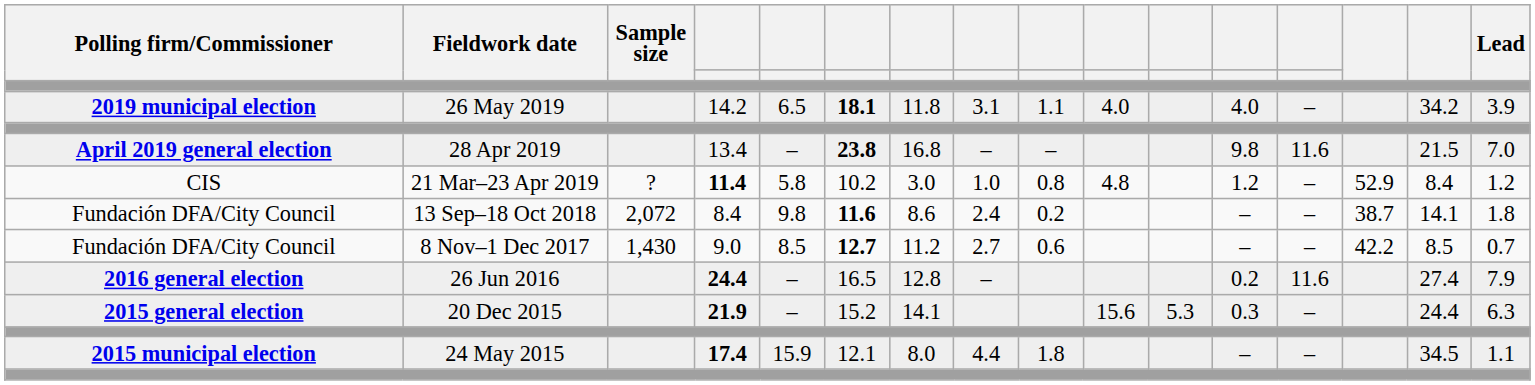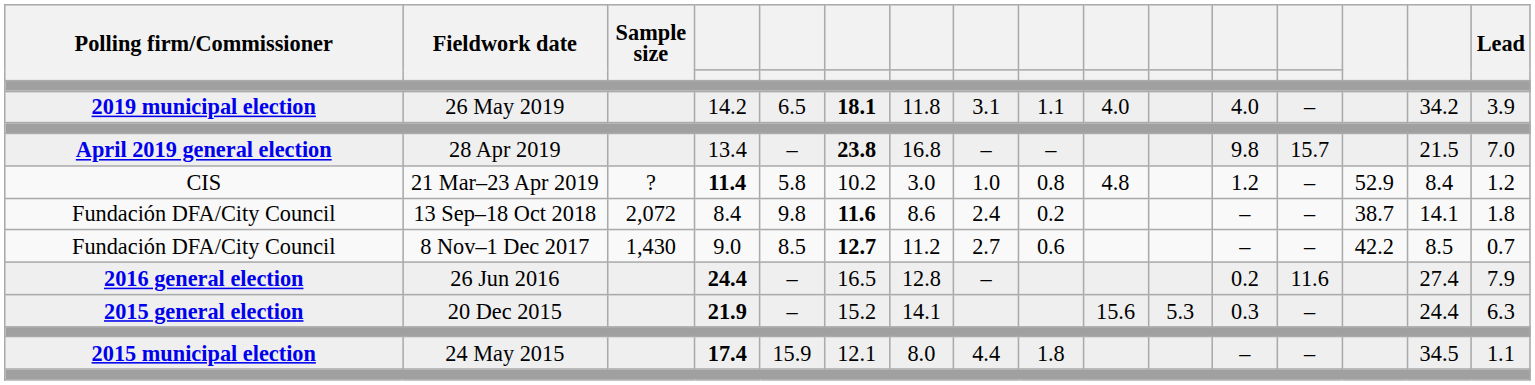(1310, 150) 11.6 -> (1310, 150) 15.7
